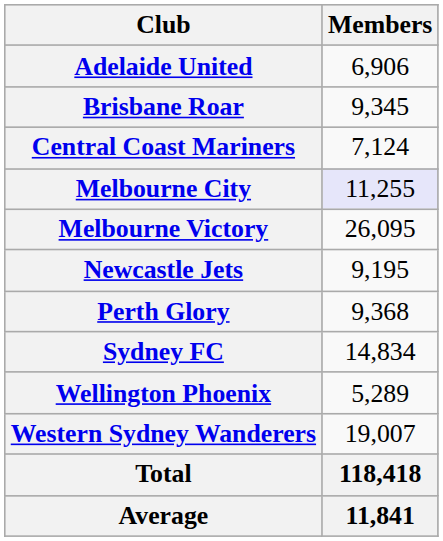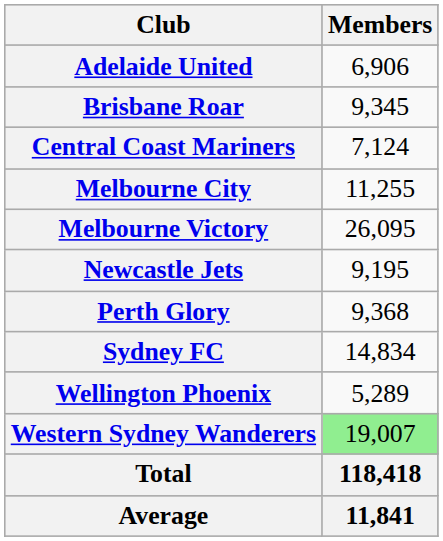(380, 188) lavender background -> (380, 188) no background
(380, 433) no background -> (380, 433) lightgreen background
